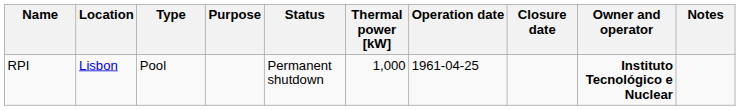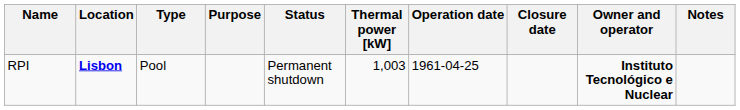(98, 65) normal -> (101, 65) bold
(389, 65) 1,000 -> (389, 65) 1,003
